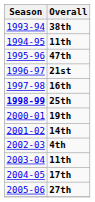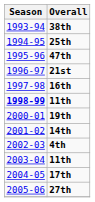(60, 41) 11th -> (60, 41) 25th
(60, 101) 25th -> (60, 101) 11th
